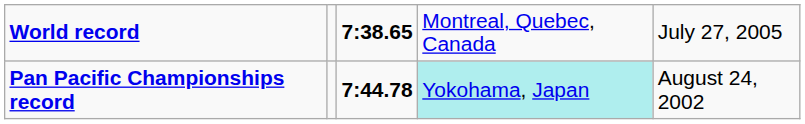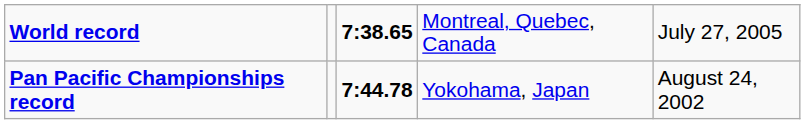(506, 89) paleturquoise background -> (506, 89) no background
